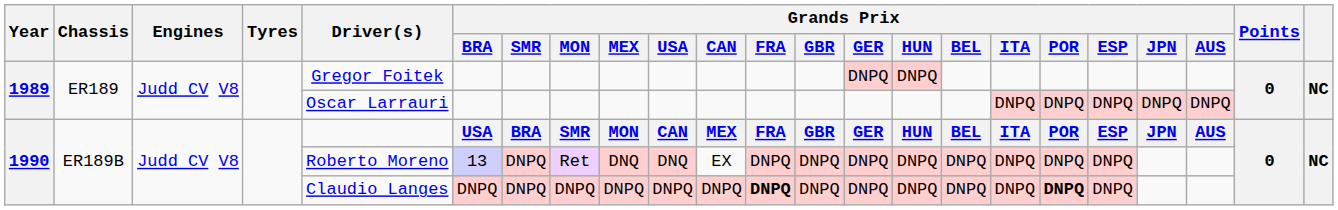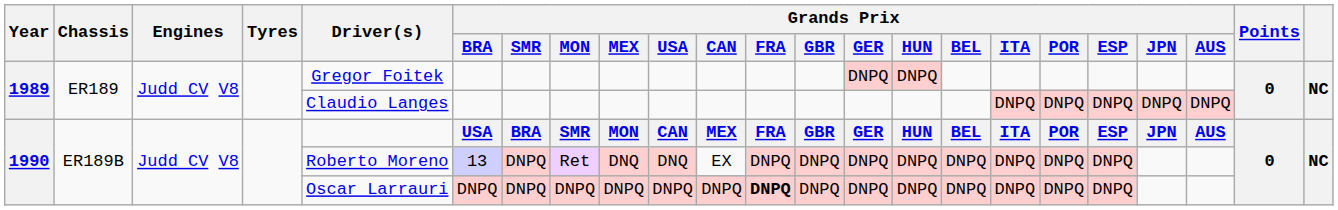(377, 104) Oscar Larrauri -> (377, 104) Claudio Langes
(377, 190) Claudio Langes -> (377, 190) Oscar Larrauri
(1064, 190) bold -> (1064, 190) normal
